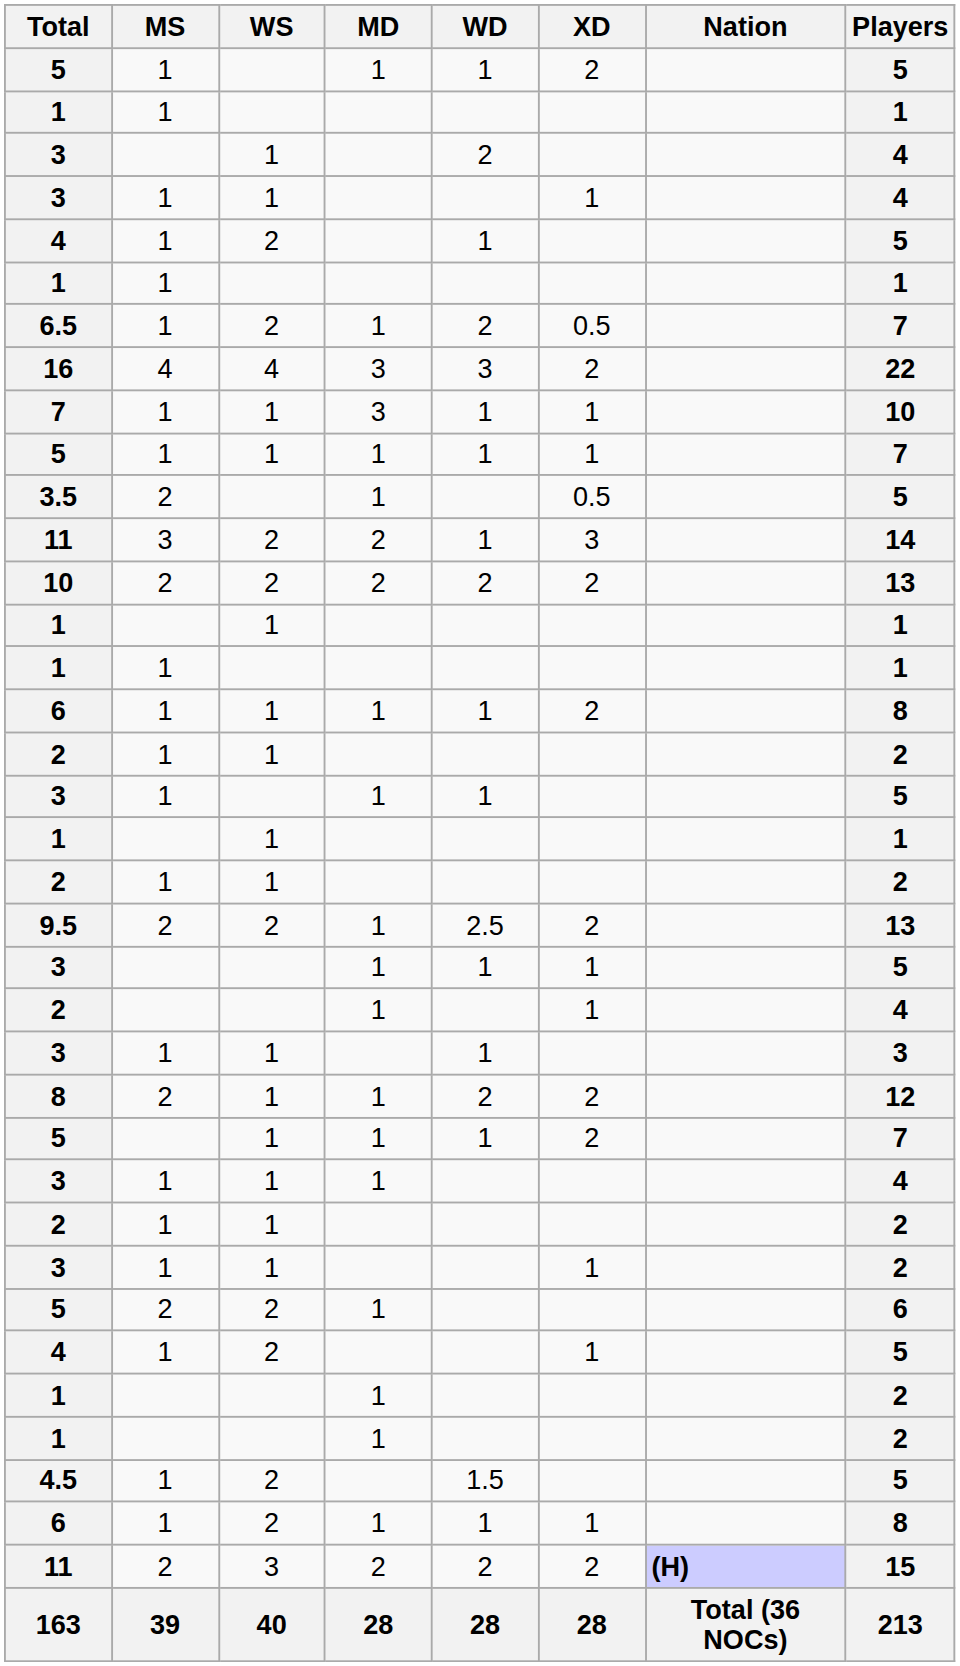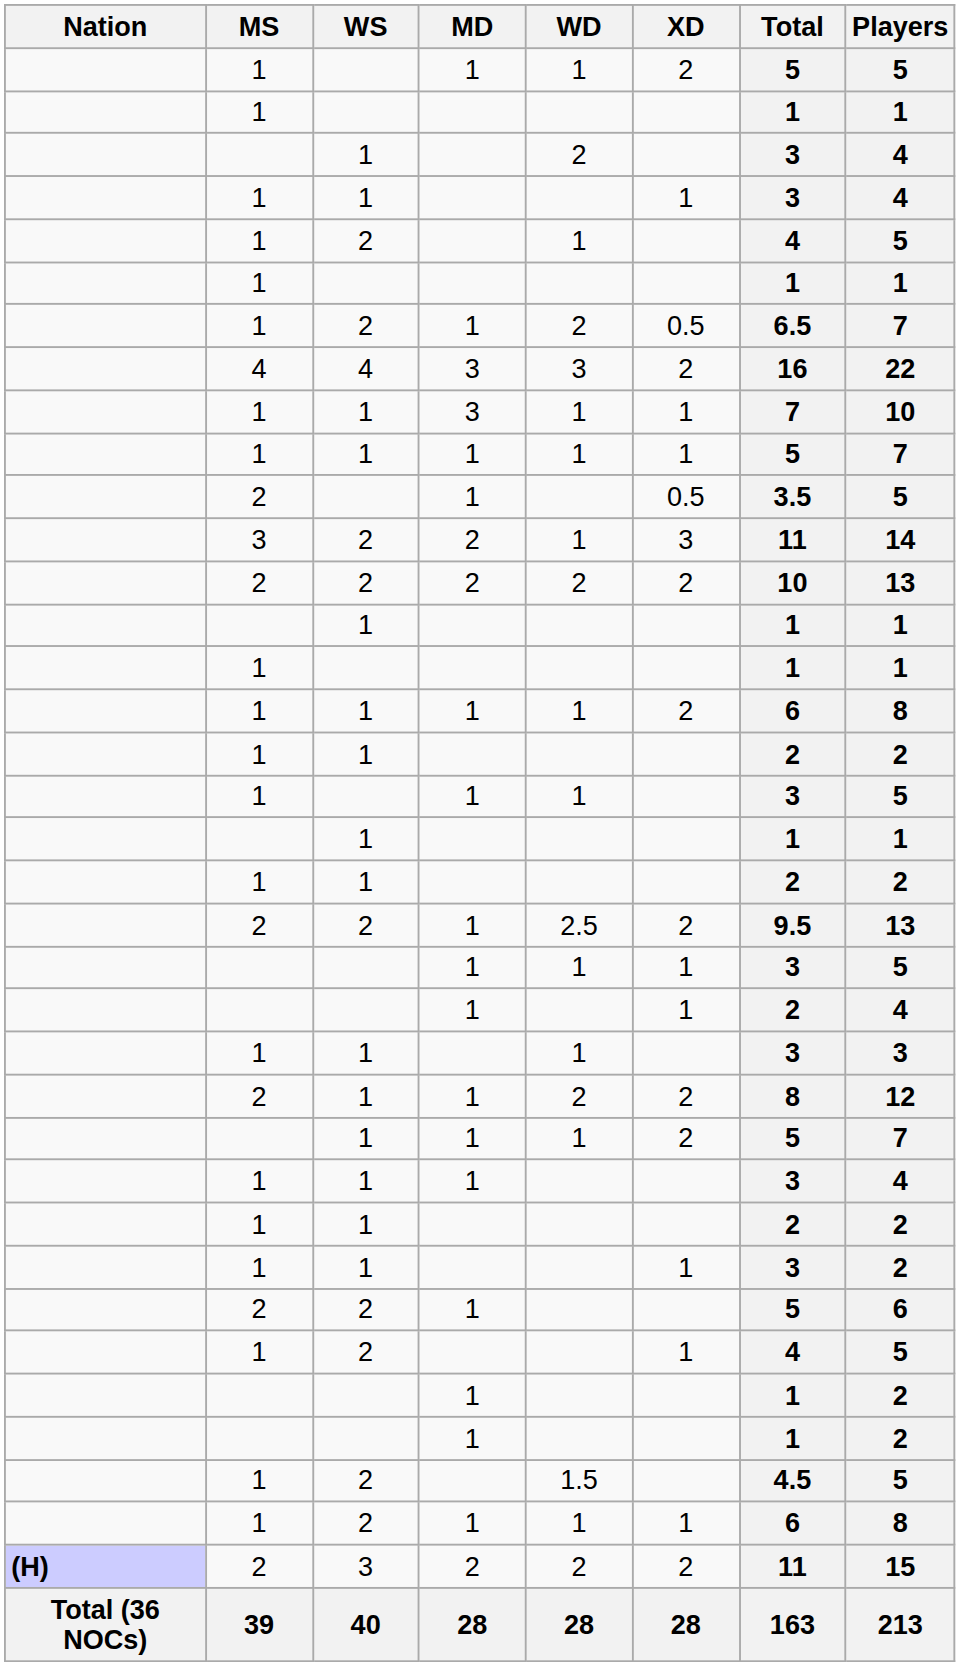columns swapped: (745, 27) <-> (58, 27)
